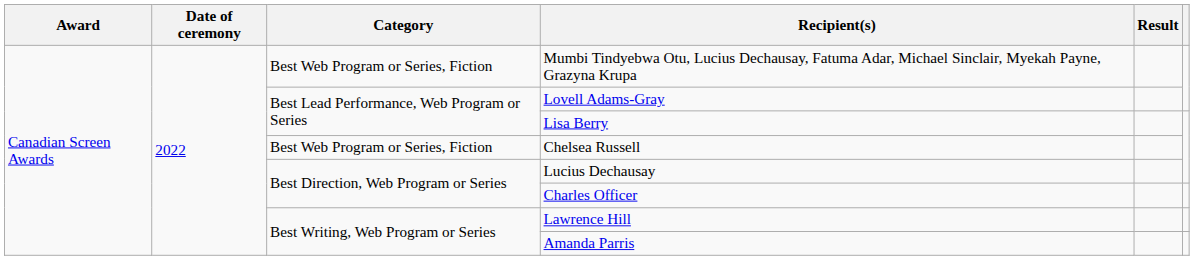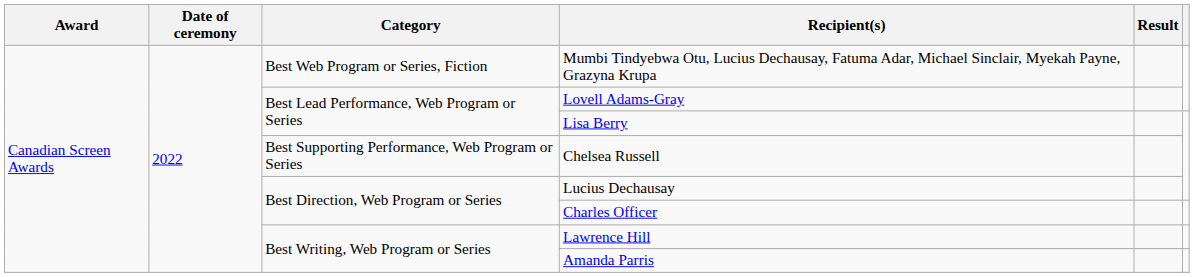(381, 147) Best Web Program or Series, Fiction -> (409, 155) Best Supporting Performance, Web Program or Series
